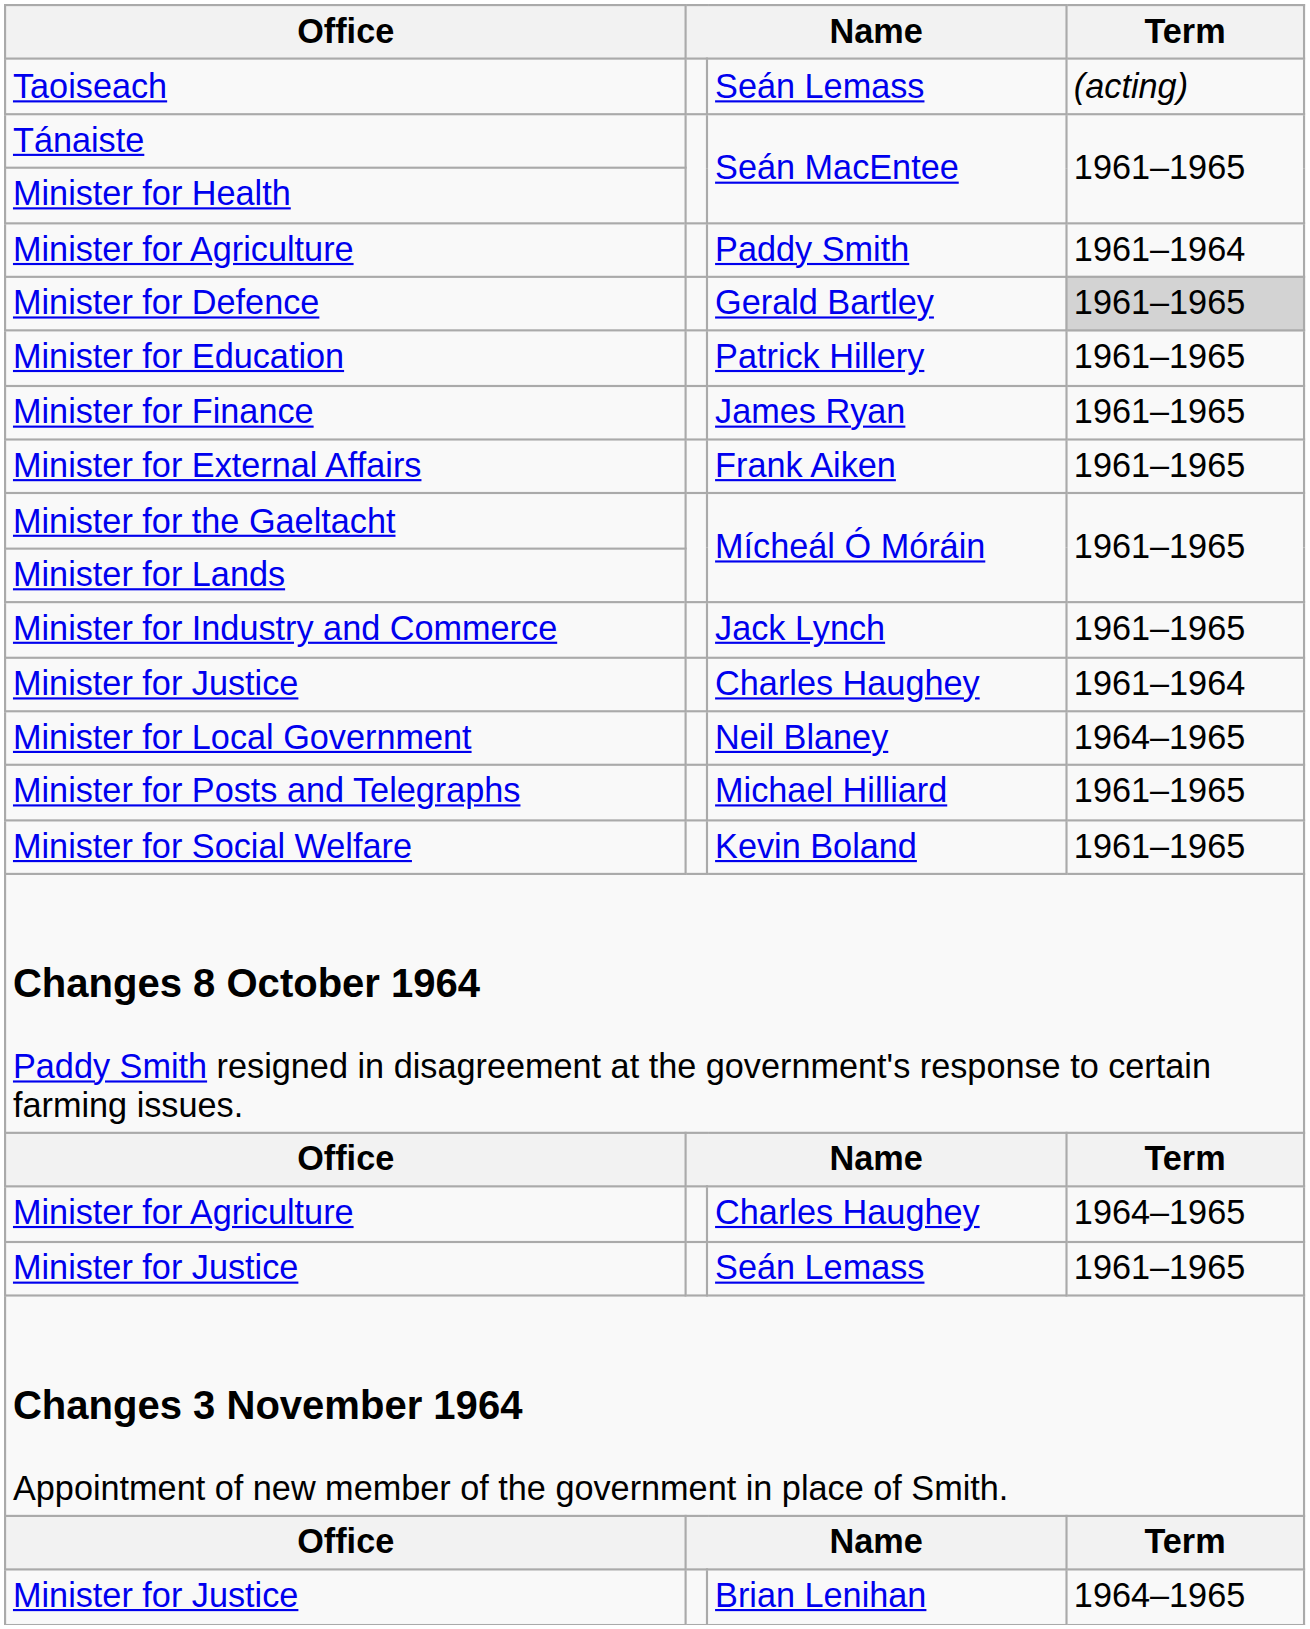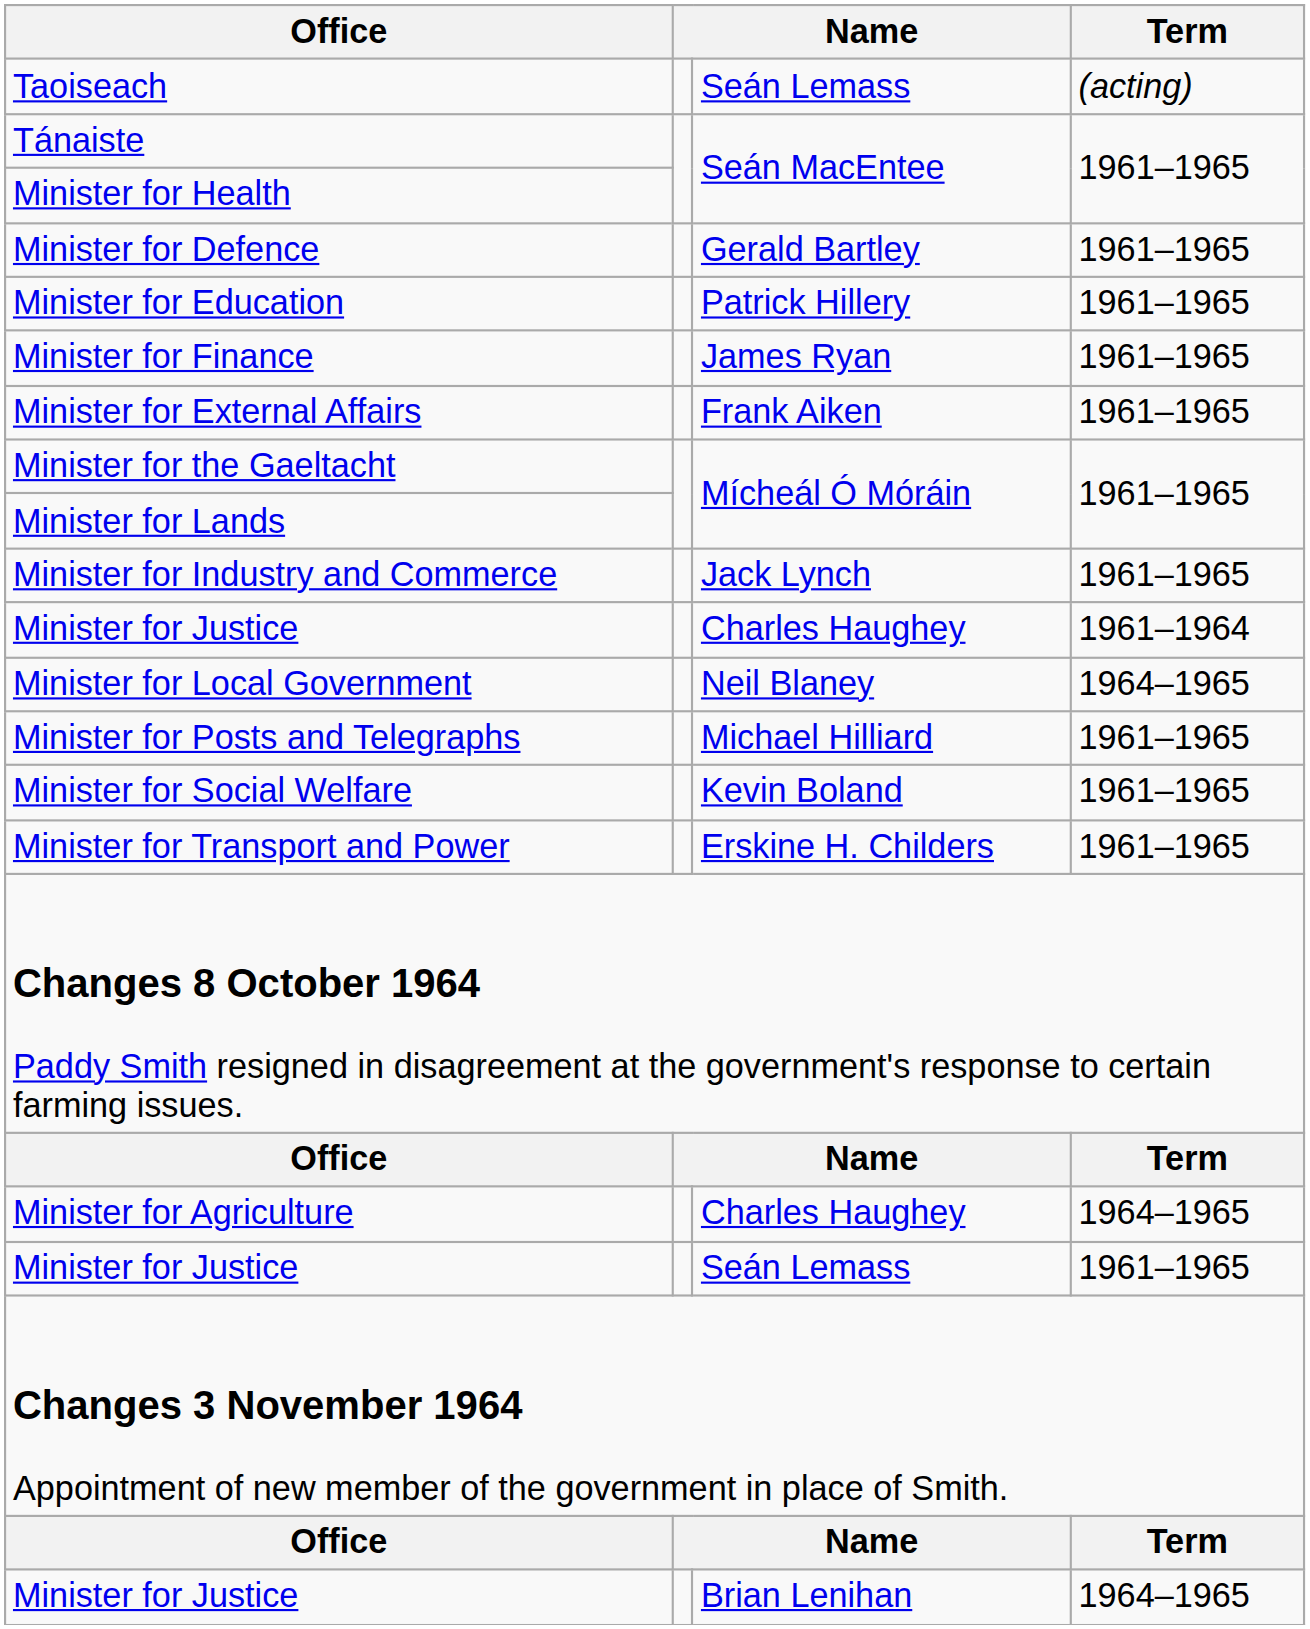- row: (183, 248)
(1160, 303) lightgrey background -> (1164, 248) no background
+ row: (261, 846)
